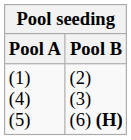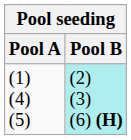(96, 98) no background -> (96, 98) paleturquoise background
